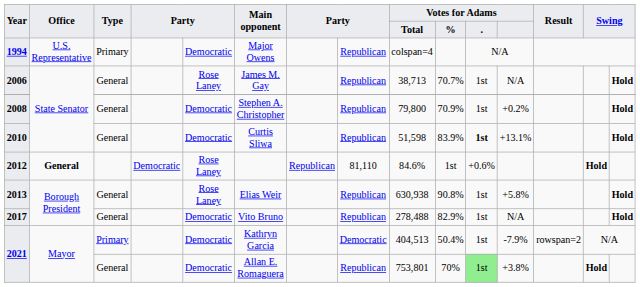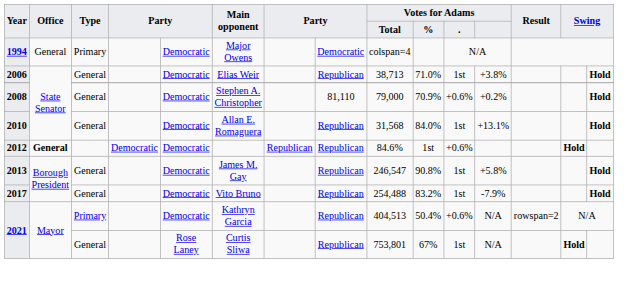(62, 52) U.S. Representative -> (50, 52) General
(363, 52) Republican -> (341, 52) Democratic
(209, 80) Rose Laney -> (186, 74) Democratic
(261, 80) James M. Gay -> (238, 74) Elias Weir
(451, 80) 70.7% -> (428, 74) 71.0%
(516, 80) N/A -> (493, 74) +3.8%
(363, 109) Republican -> (341, 97) 81,110
(412, 109) 79,800 -> (390, 97) 79,000
(482, 109) 1st -> (459, 97) +0.6%
(261, 137) Curtis Sliwa -> (238, 126) Allan E. Romaguera
(412, 137) 51,598 -> (390, 126) 31,568
(451, 137) 83.9% -> (428, 126) 84.0%
(482, 137) bold -> (459, 126) normal
(209, 166) Rose Laney -> (186, 148) Democratic
(363, 166) 81,110 -> (341, 148) Republican
(209, 195) Rose Laney -> (186, 171) Democratic
(261, 195) Elias Weir -> (238, 171) James M. Gay
(412, 195) 630,938 -> (390, 171) 246,547
(412, 217) 278,488 -> (390, 193) 254,488
(451, 217) 82.9% -> (428, 193) 83.2%
(516, 217) N/A -> (493, 193) -7.9%
(363, 240) Democratic -> (341, 216) Republican
(482, 240) 1st -> (459, 216) +0.6%
(516, 240) -7.9% -> (493, 216) N/A
(209, 268) Democratic -> (186, 244) Rose Laney
(261, 268) Allan E. Romaguera -> (238, 244) Curtis Sliwa
(451, 268) 70% -> (428, 244) 67%
(482, 268) lightgreen background -> (459, 244) no background
(516, 268) +3.8% -> (493, 244) N/A
